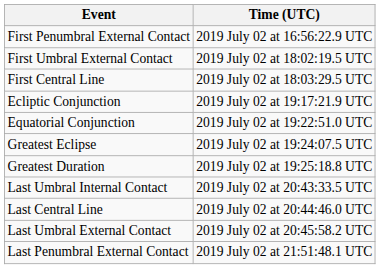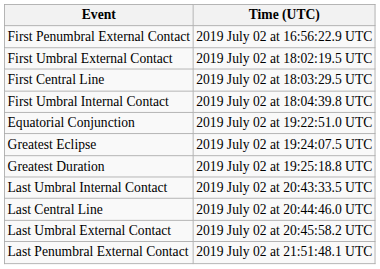+ row: (88, 101)
- row: (64, 101)
